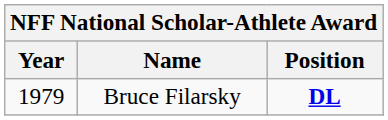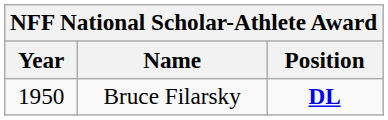(41, 96) 1979 -> (41, 96) 1950
